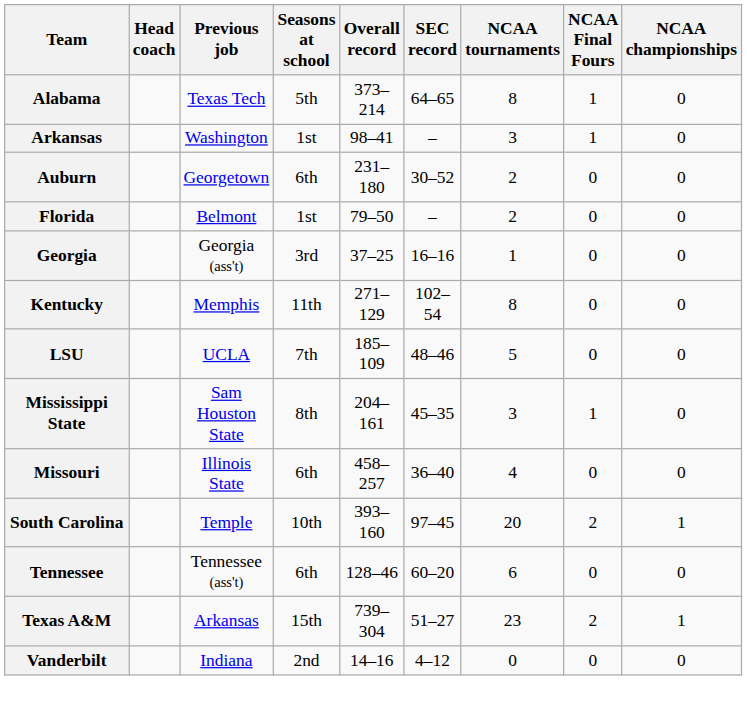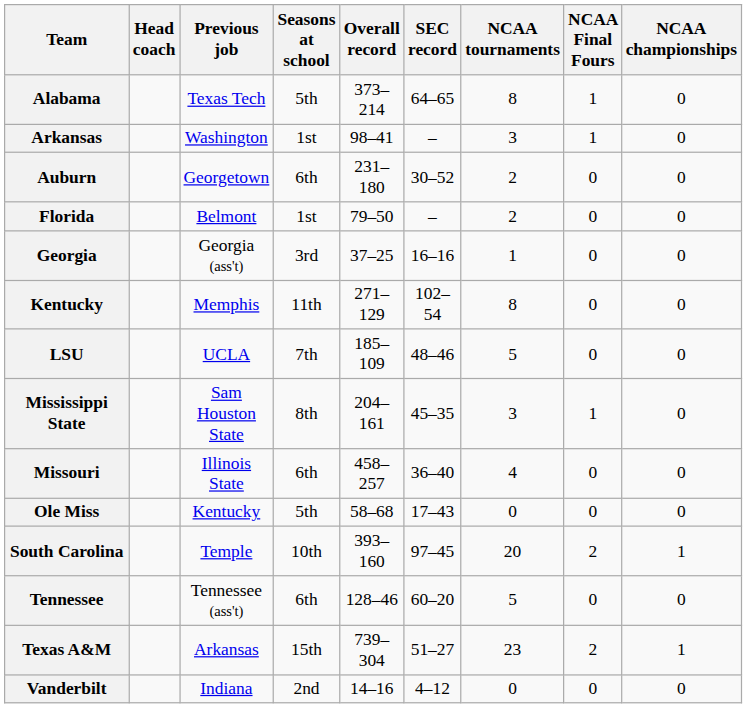+ row: (67, 512)
(513, 571) 6 -> (513, 600) 5
